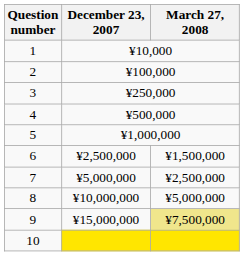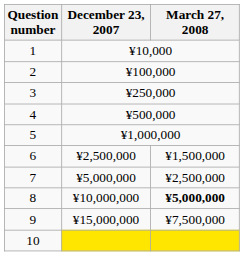(195, 198) normal -> (195, 198) bold
(195, 219) khaki background -> (195, 219) no background
